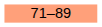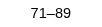(51, 13) lightsalmon background -> (51, 13) no background
